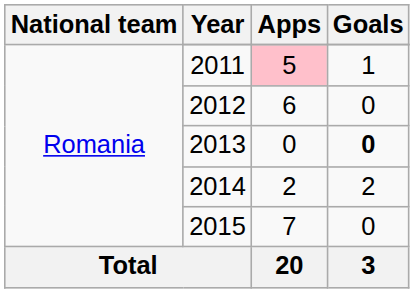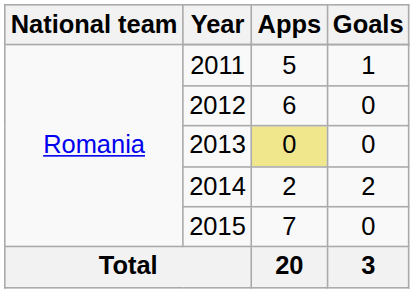(289, 65) pink background -> (289, 65) no background
(289, 145) no background -> (289, 145) khaki background
(368, 145) bold -> (368, 145) normal
